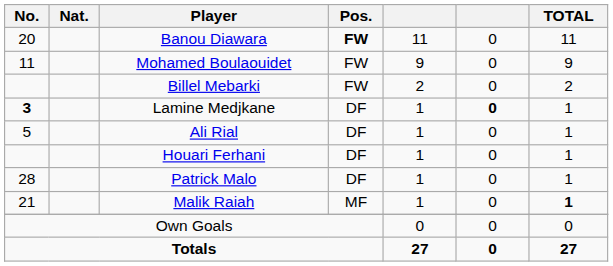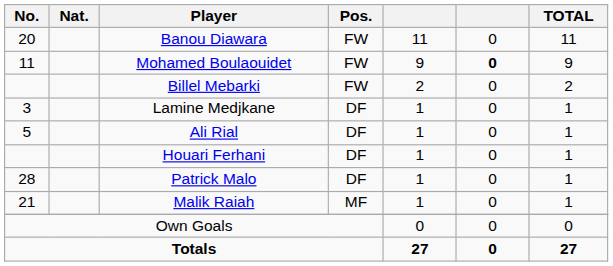(356, 39) bold -> (356, 39) normal
(493, 62) normal -> (493, 62) bold
(27, 108) bold -> (27, 108) normal
(493, 108) bold -> (493, 108) normal
(569, 202) bold -> (569, 202) normal
